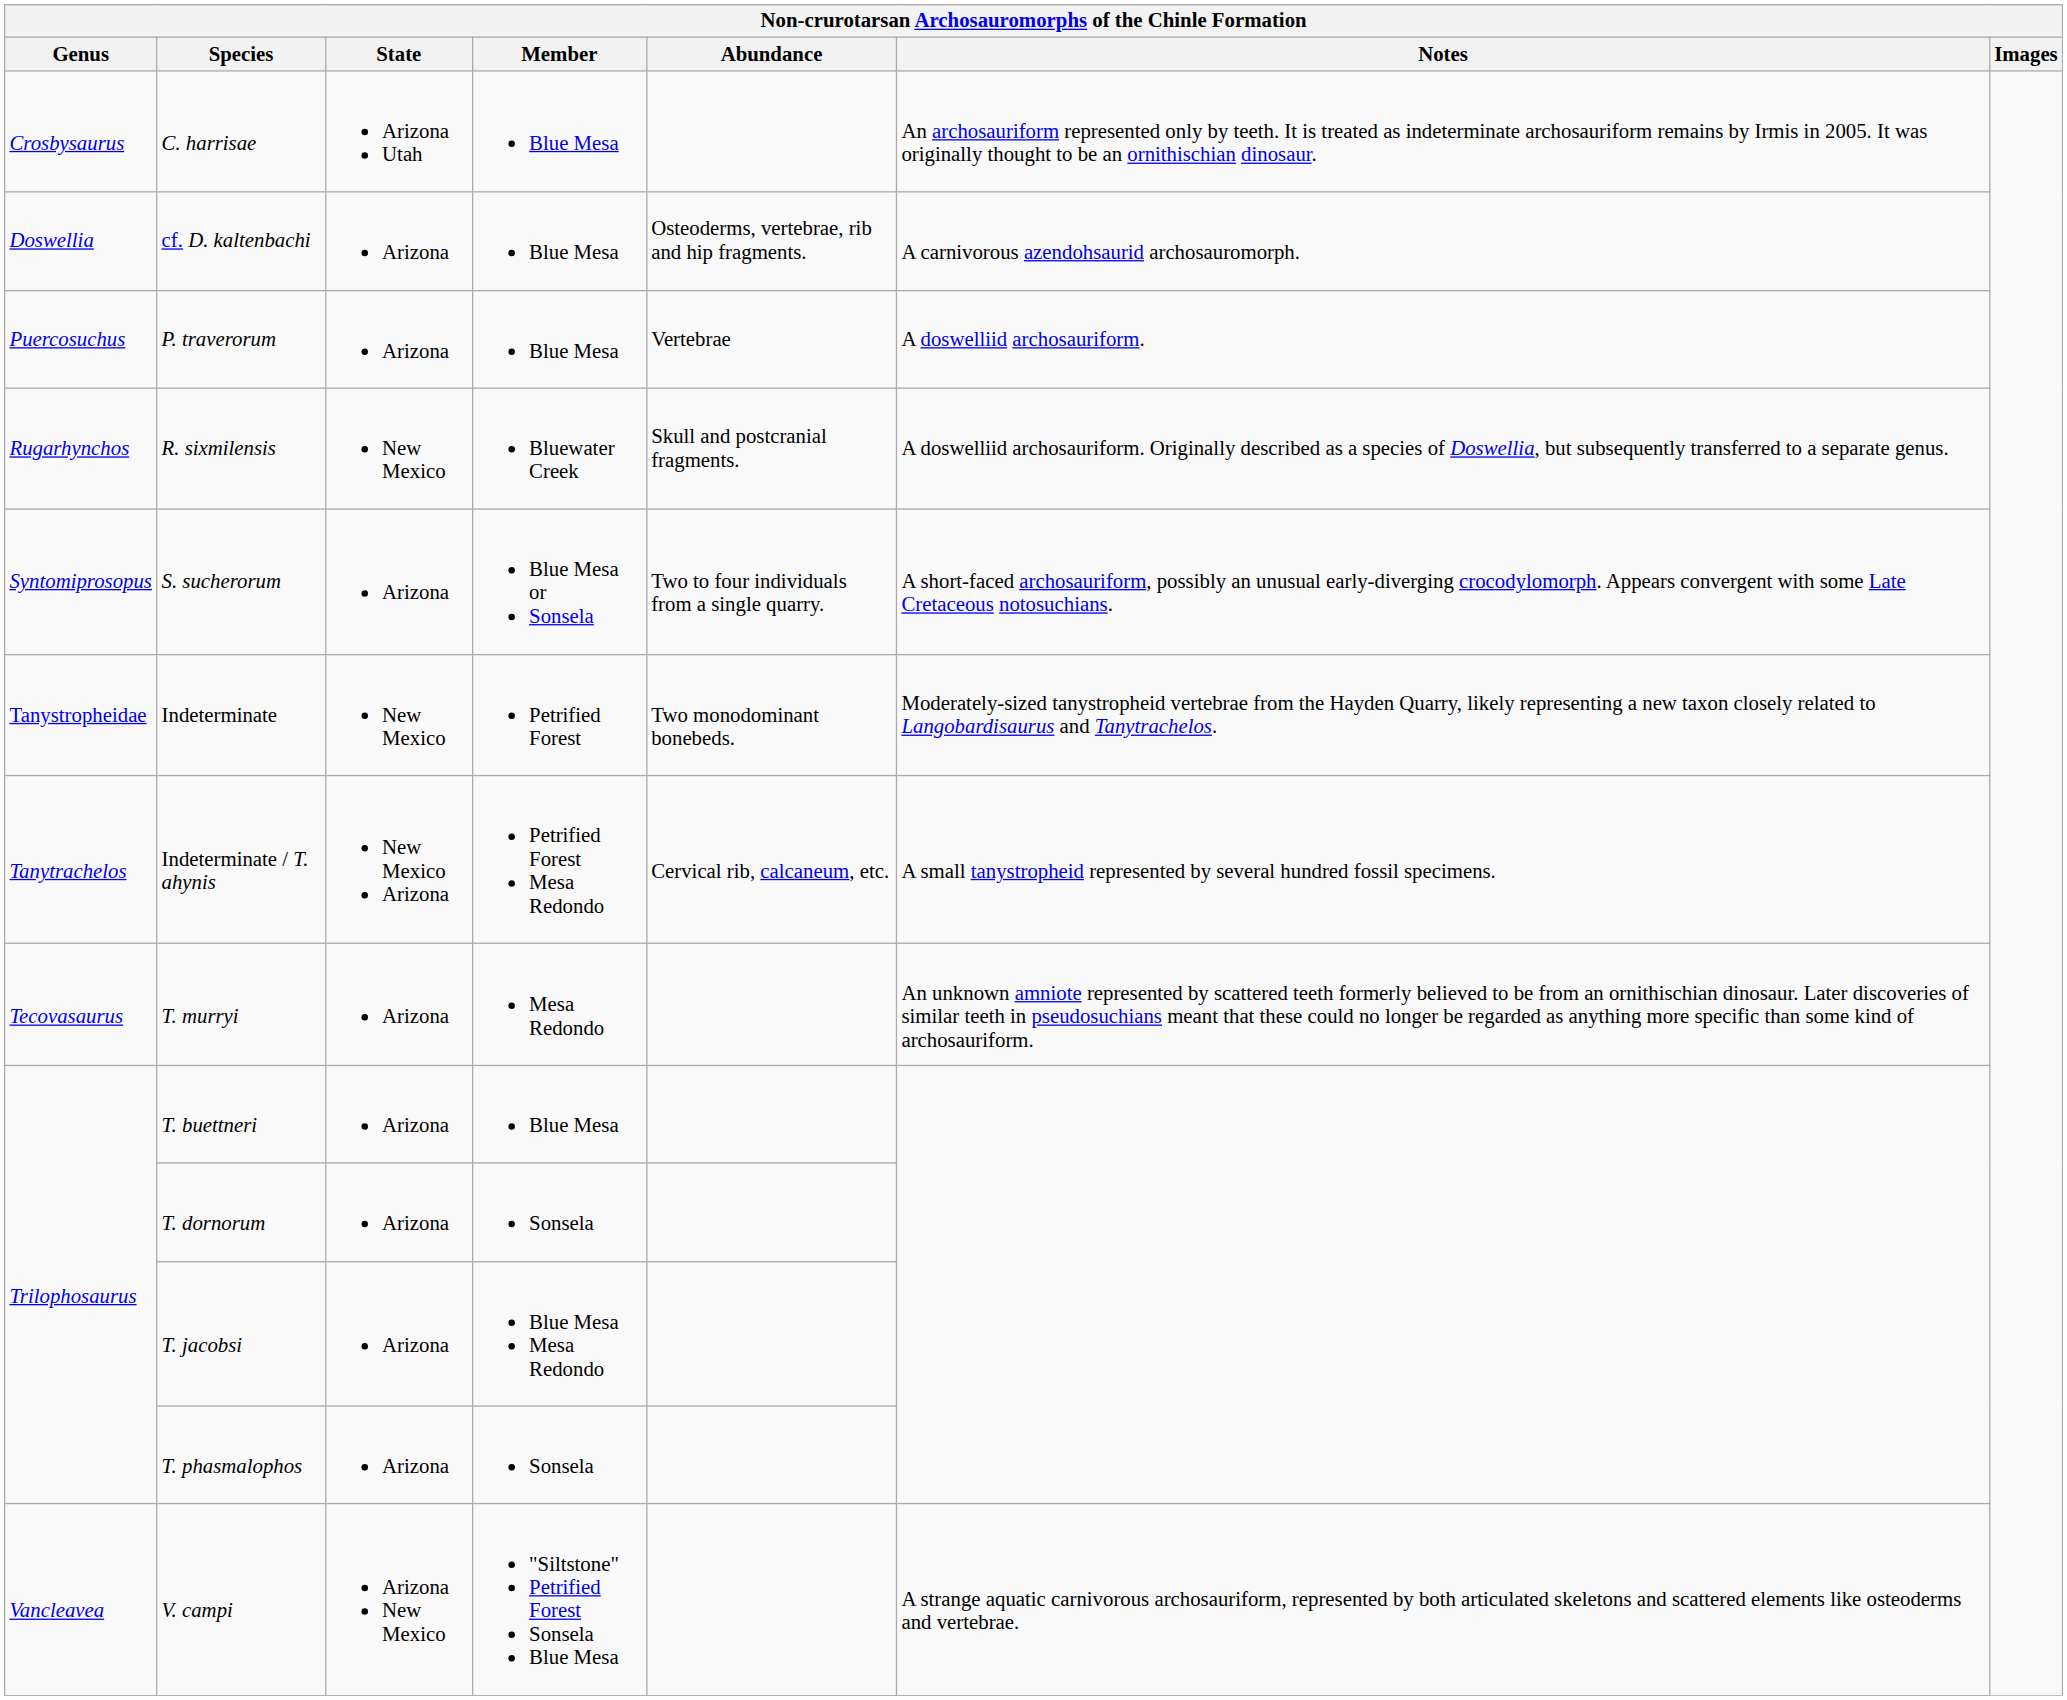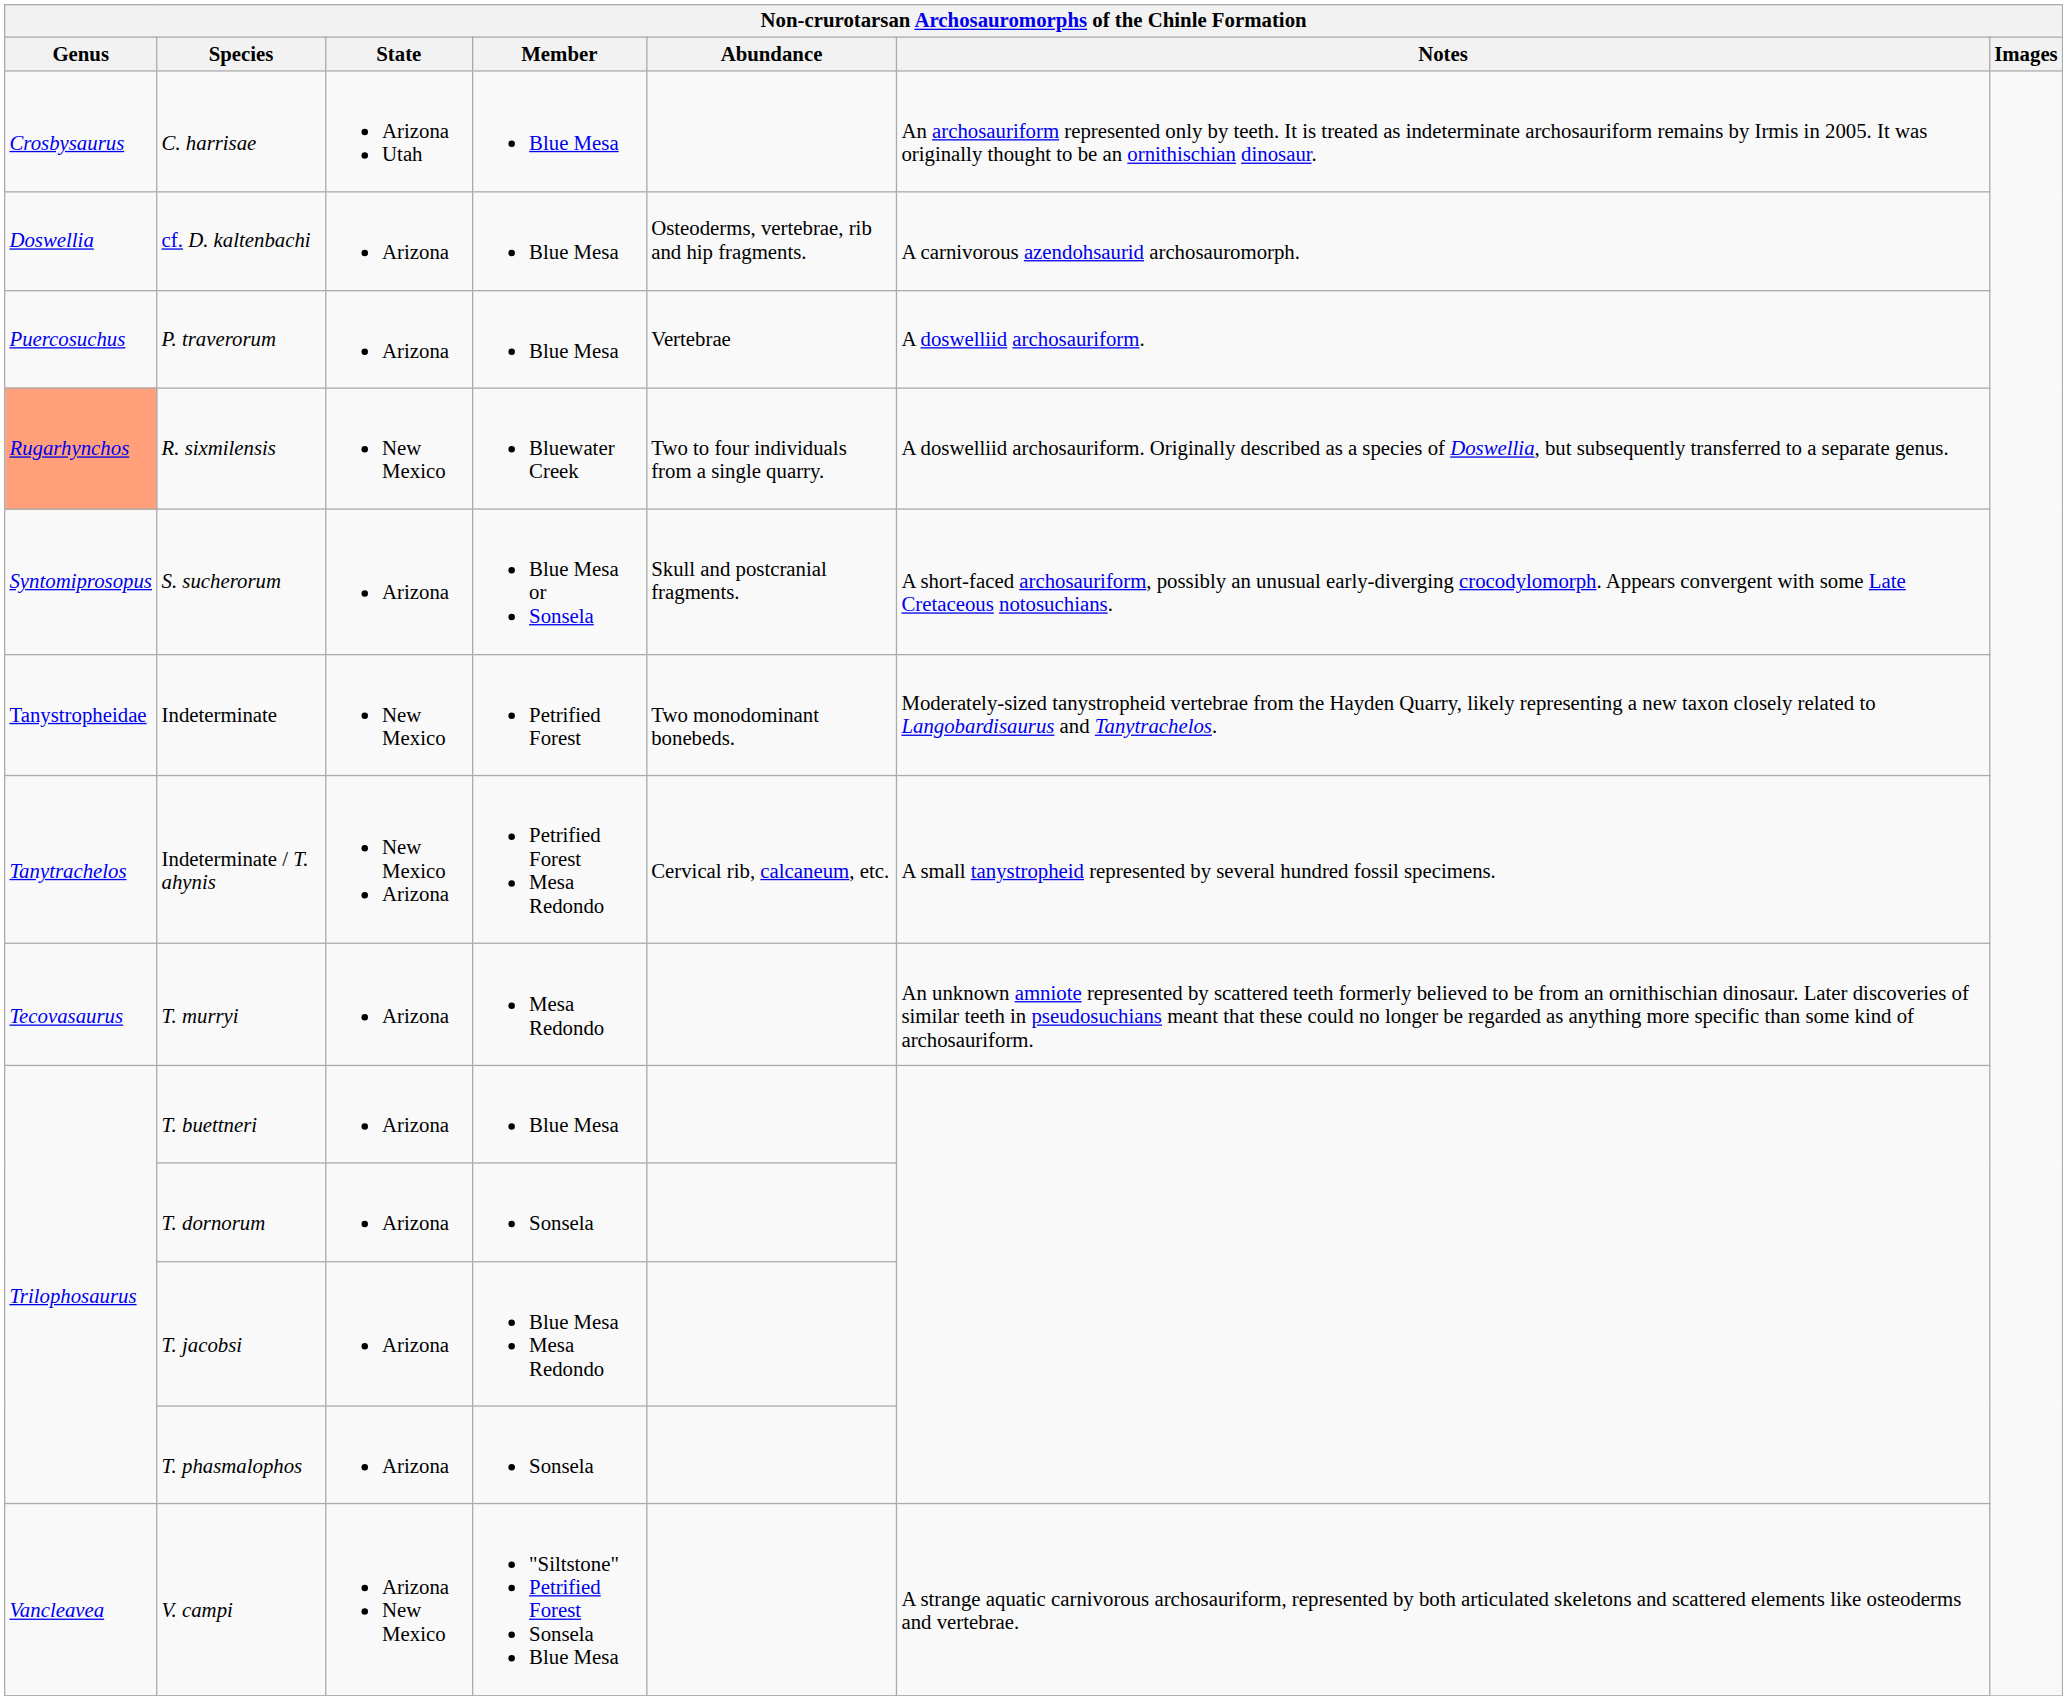(69, 448) no background -> (69, 448) lightsalmon background
(739, 448) Skull and postcranial fragments. -> (749, 460) Two to four individuals from a single quarry.
(749, 593) Two to four individuals from a single quarry. -> (739, 581) Skull and postcranial fragments.
